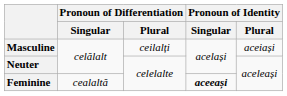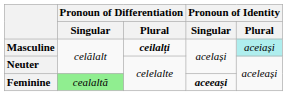(155, 47) normal -> (155, 47) bold
(259, 47) no background -> (259, 47) paleturquoise background
(90, 82) no background -> (90, 82) lightgreen background
